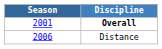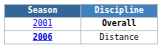(43, 38) normal -> (43, 38) bold
